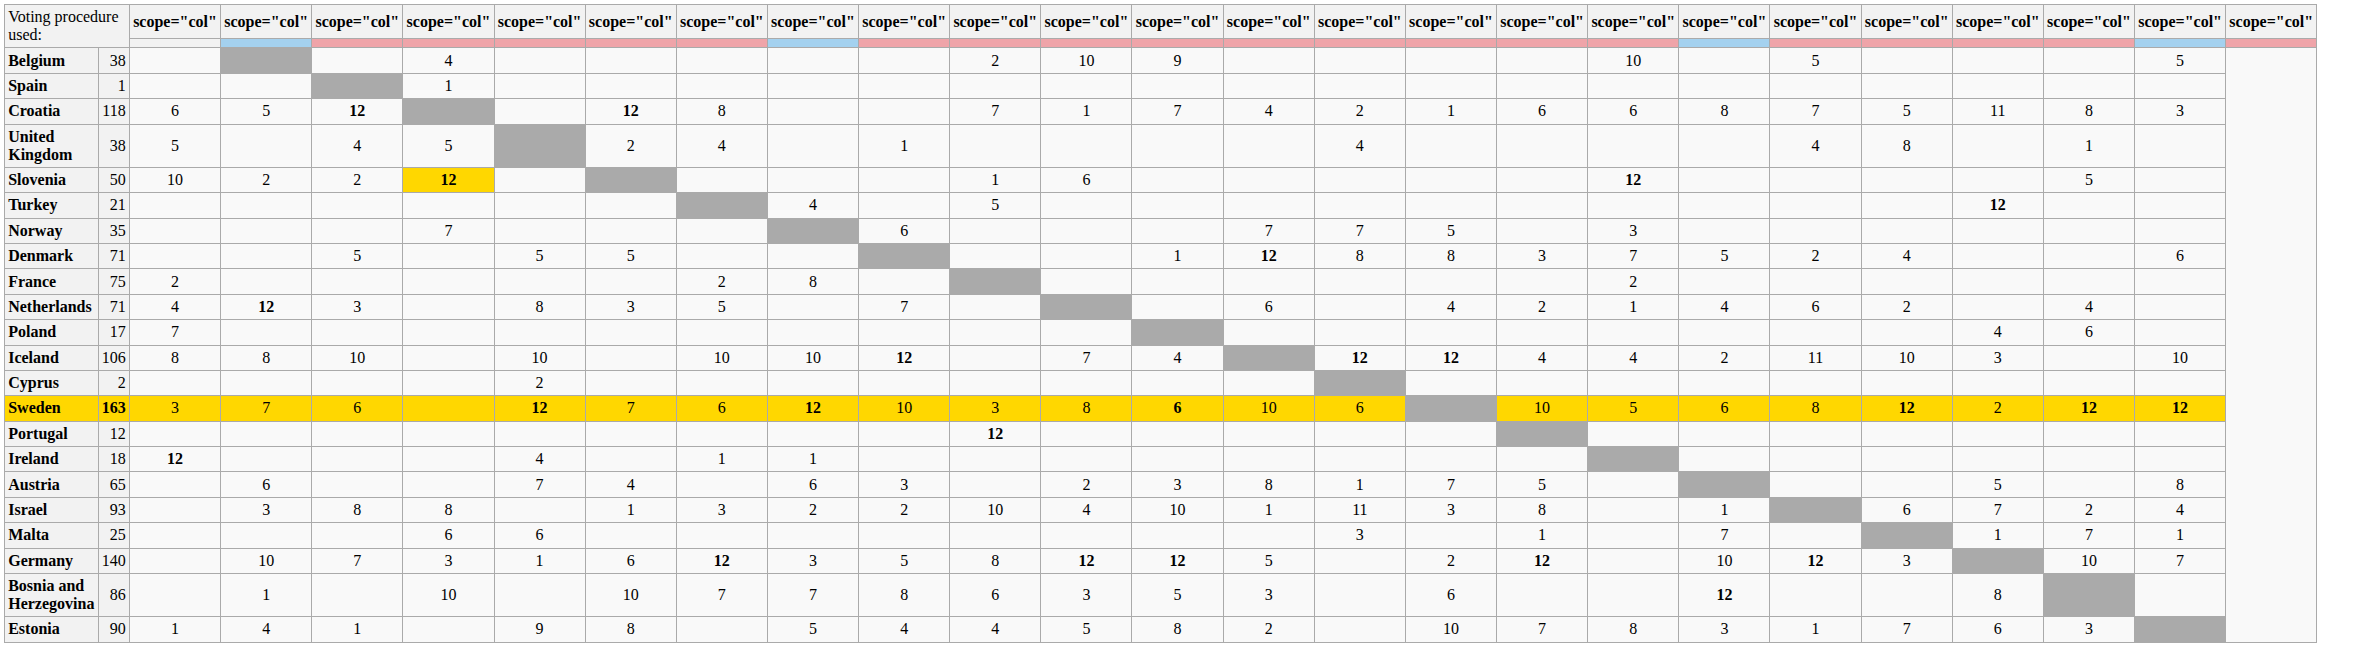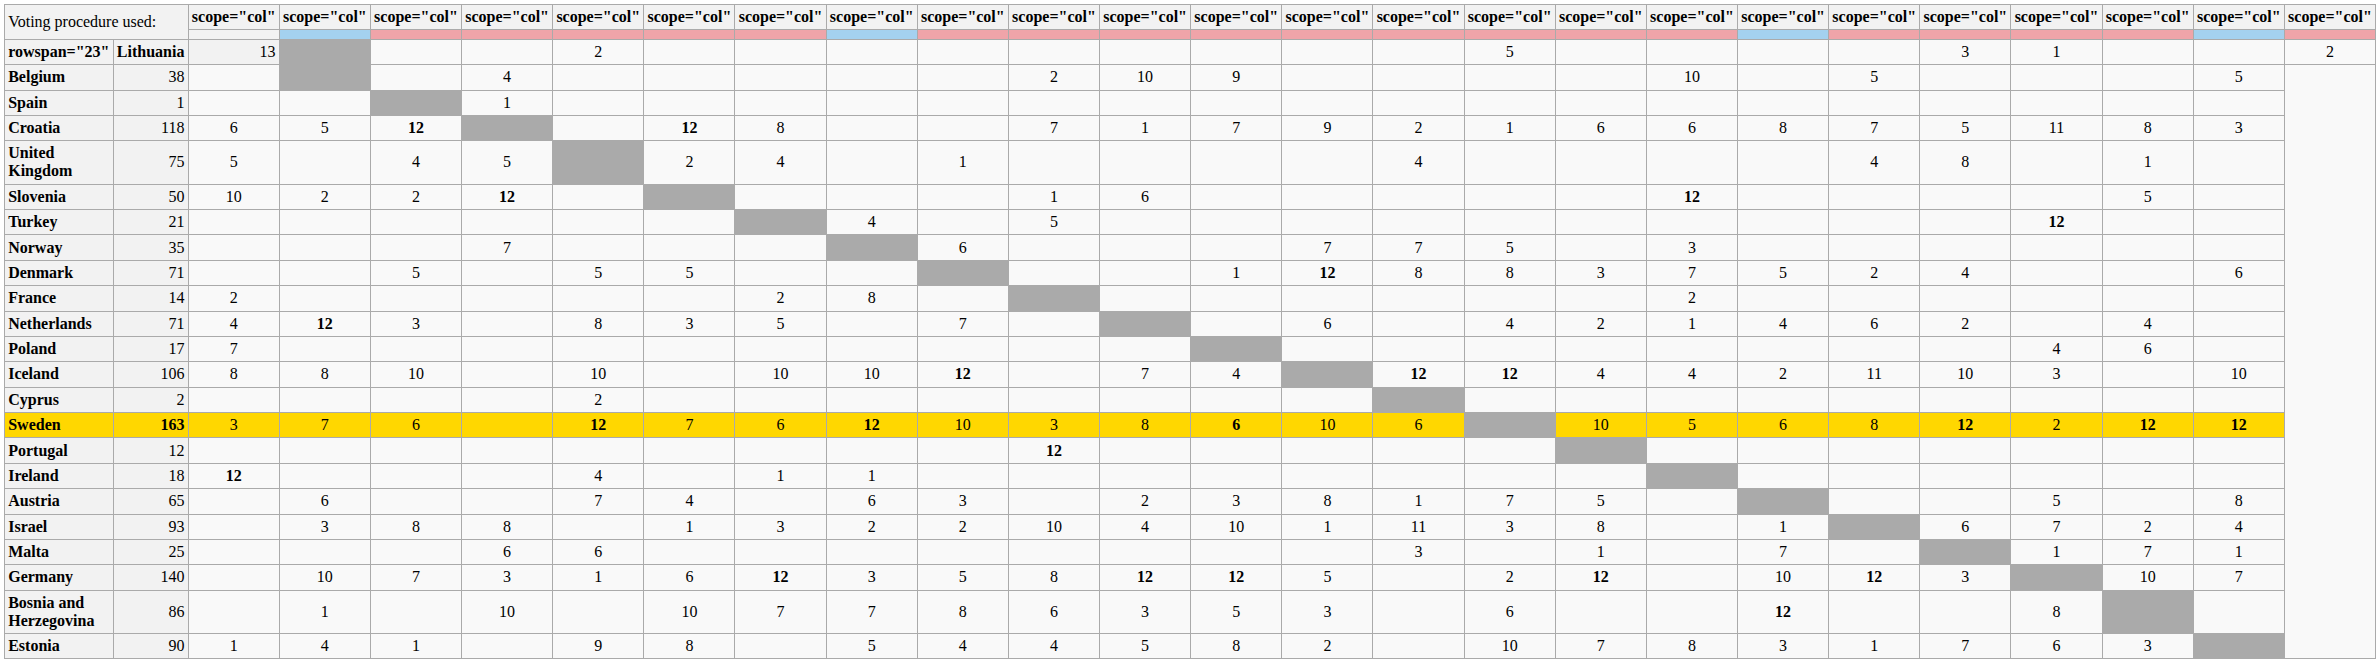+ row: (59, 51)
(1269, 111) 4 -> (1327, 128) 9
(118, 145) 38 -> (176, 162) 75
(448, 180) gold background -> (507, 196) no background
(118, 281) 75 -> (176, 298) 14
